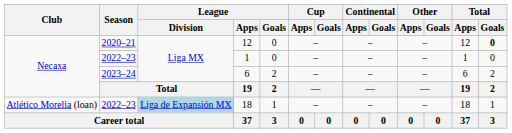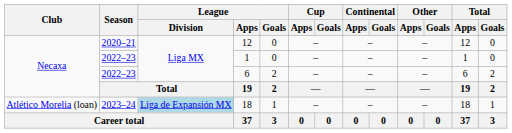(492, 43) bold -> (492, 43) normal
(119, 74) 2023–24 -> (119, 74) 2022–23
(119, 105) 2022–23 -> (119, 105) 2023–24
